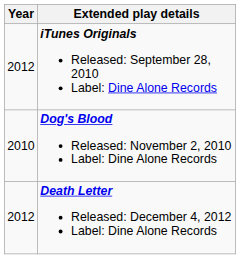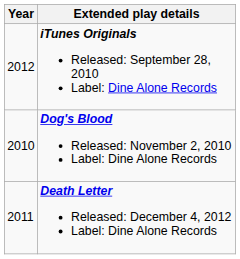(21, 217) 2012 -> (20, 217) 2011
